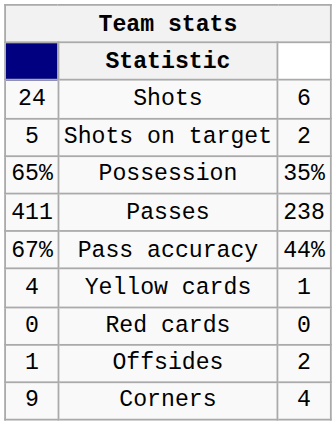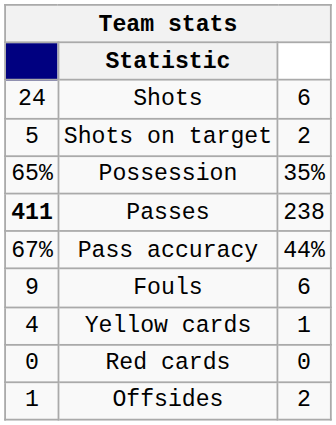(32, 212) normal -> (32, 212) bold
+ row: (168, 288)
- row: (168, 401)
